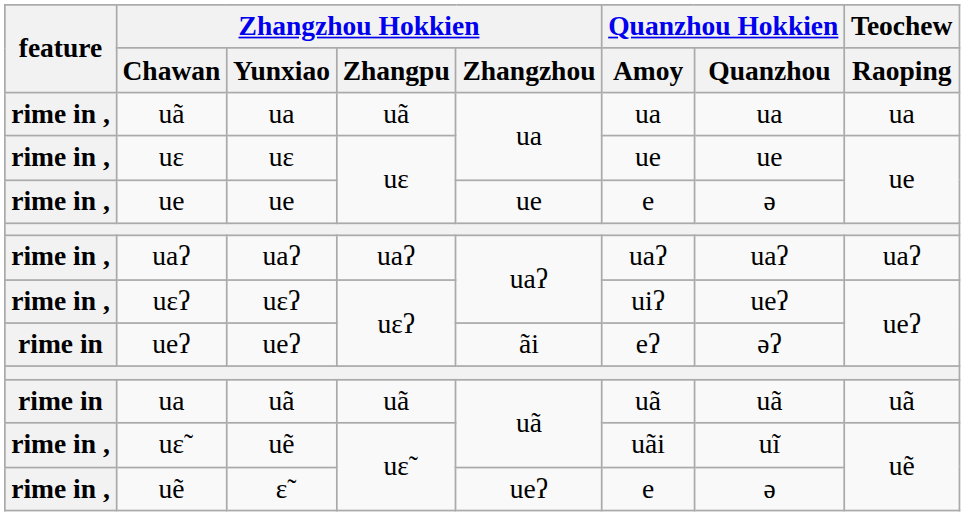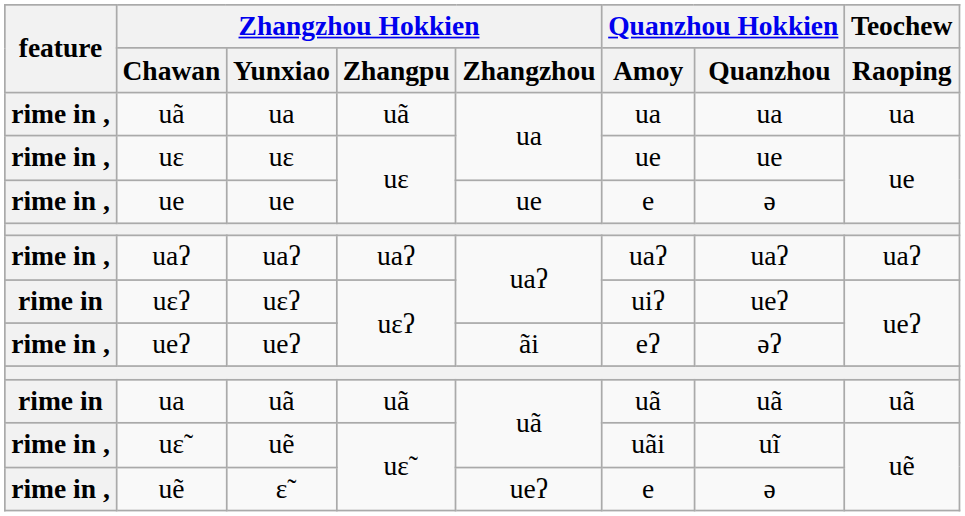(61, 300) rime in , -> (61, 300) rime in
(61, 344) rime in -> (61, 344) rime in ,
